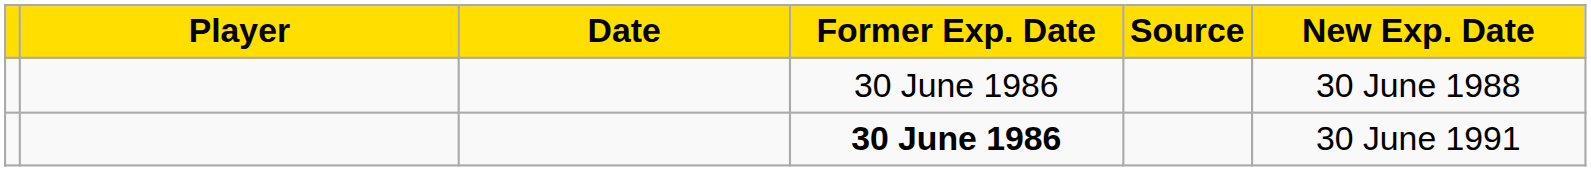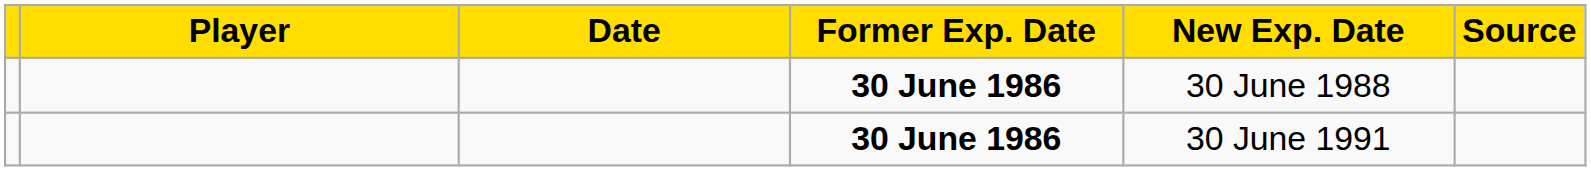columns swapped: (1418, 31) <-> (1187, 31)
(956, 84) normal -> (956, 84) bold
